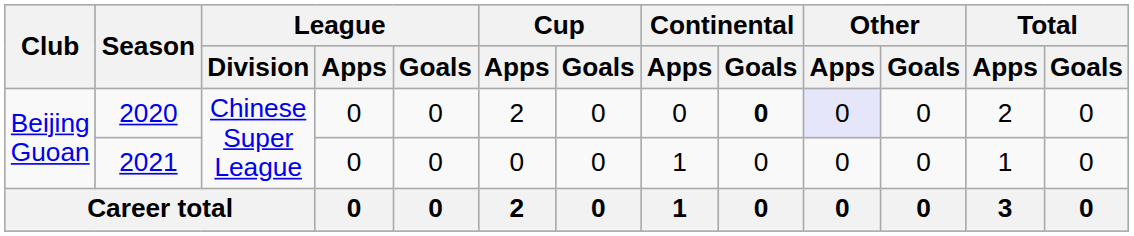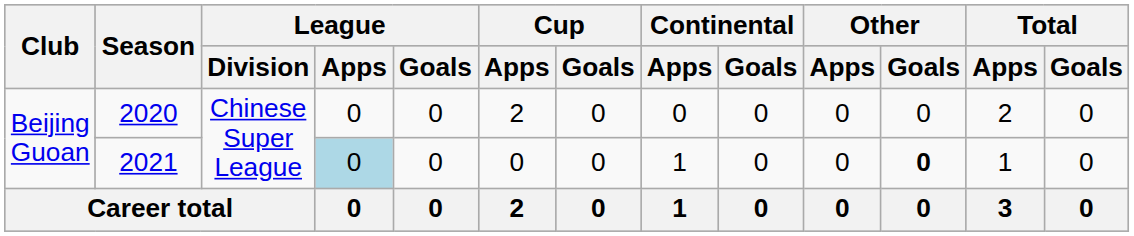(761, 112) bold -> (761, 112) normal
(842, 112) lavender background -> (842, 112) no background
(354, 163) no background -> (354, 163) lightblue background
(924, 163) normal -> (924, 163) bold
